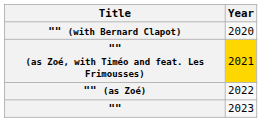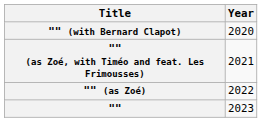(241, 61) gold background -> (241, 61) no background
